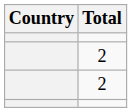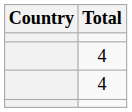(102, 55) 2 -> (102, 55) 4
(102, 84) 2 -> (102, 84) 4
